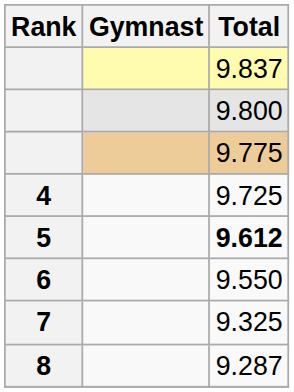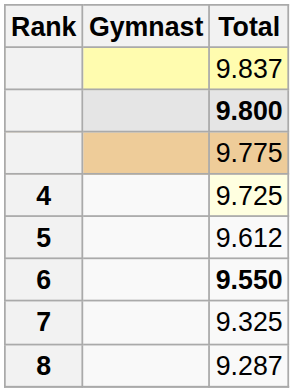(249, 111) normal -> (249, 111) bold
(249, 196) no background -> (249, 196) lightyellow background
(249, 238) bold -> (249, 238) normal
(249, 280) normal -> (249, 280) bold
